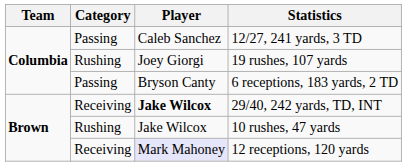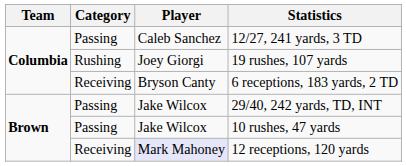(96, 82) Passing -> (103, 82) Receiving
(103, 105) Receiving -> (96, 105) Passing
(174, 105) bold -> (172, 105) normal
(98, 127) Rushing -> (96, 127) Passing
